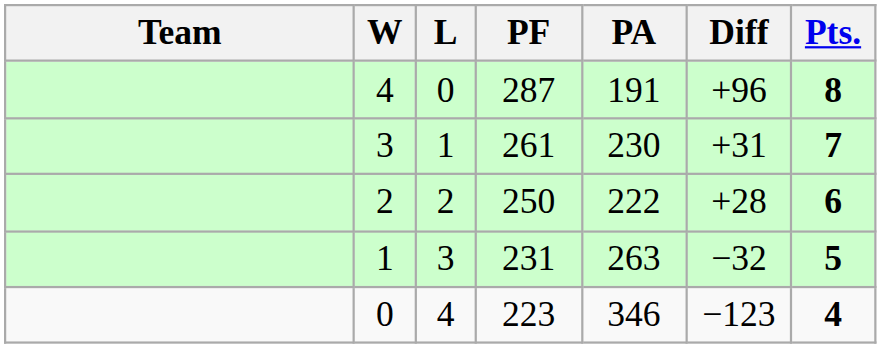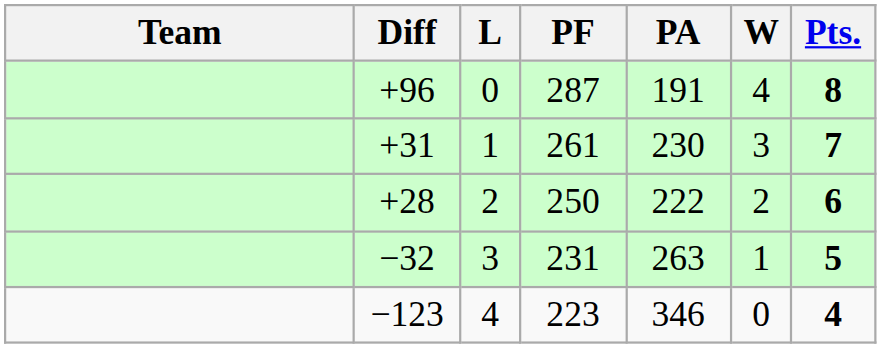columns swapped: (385, 32) <-> (739, 32)
